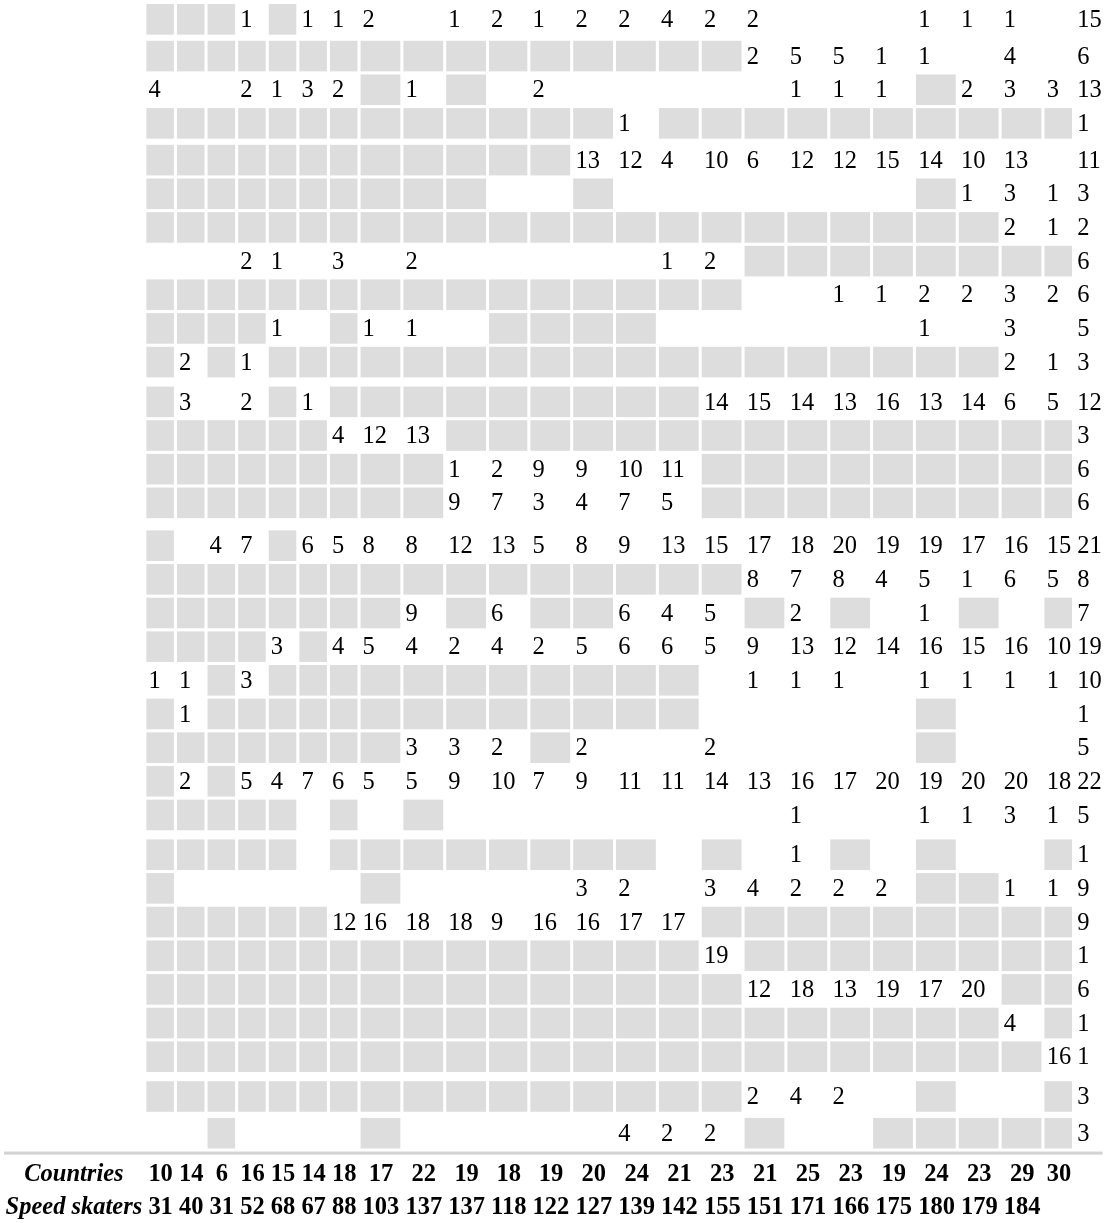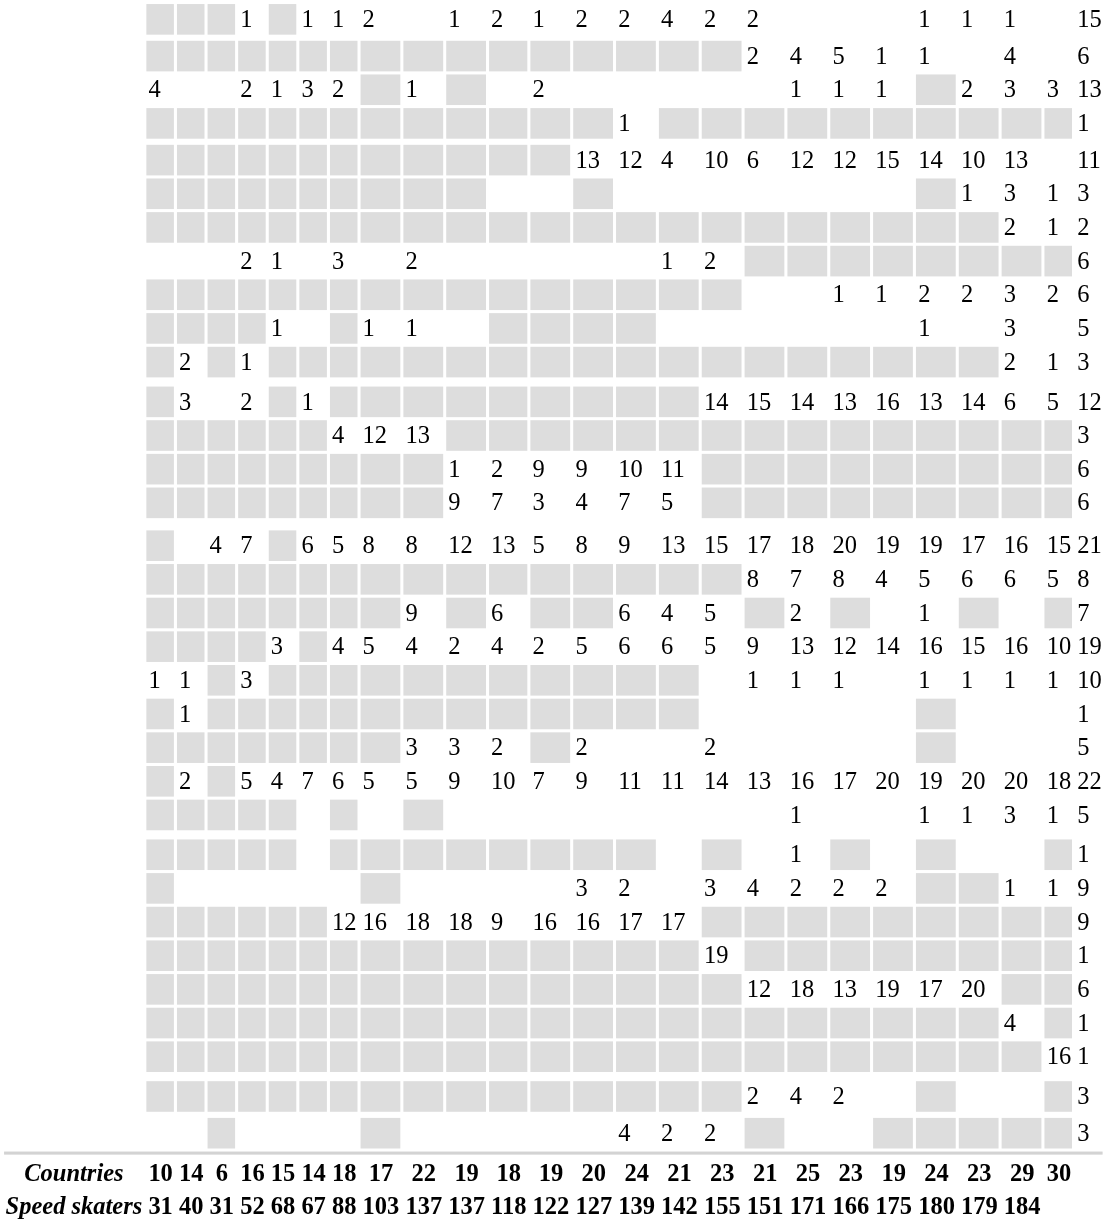(796, 55) 5 -> (796, 55) 4
(967, 579) 1 -> (967, 579) 6
